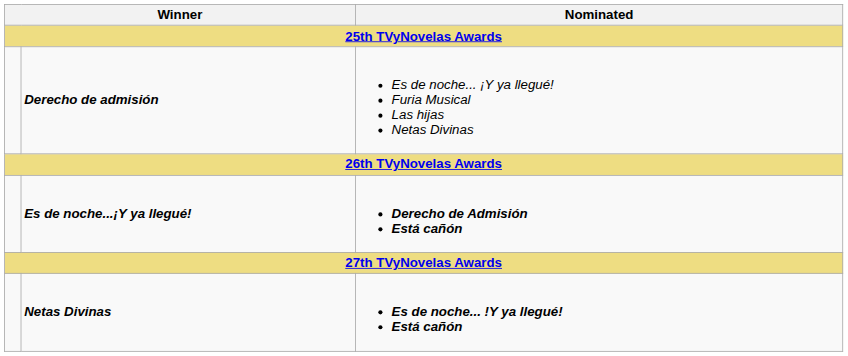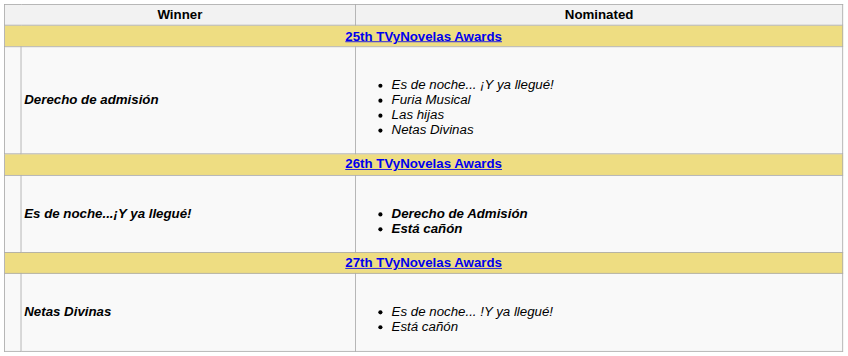(599, 320) bold -> (599, 320) normal
